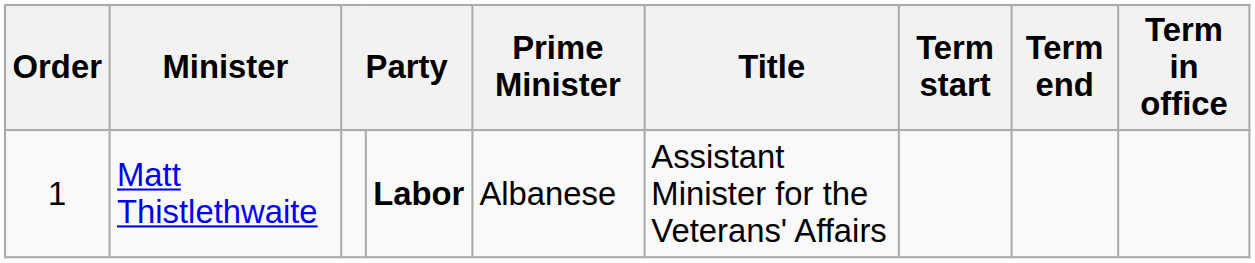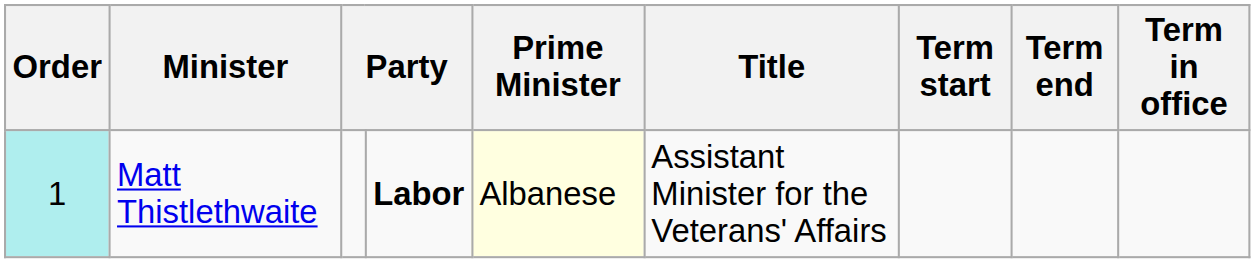(57, 193) no background -> (57, 193) paleturquoise background
(548, 193) no background -> (548, 193) lightyellow background
